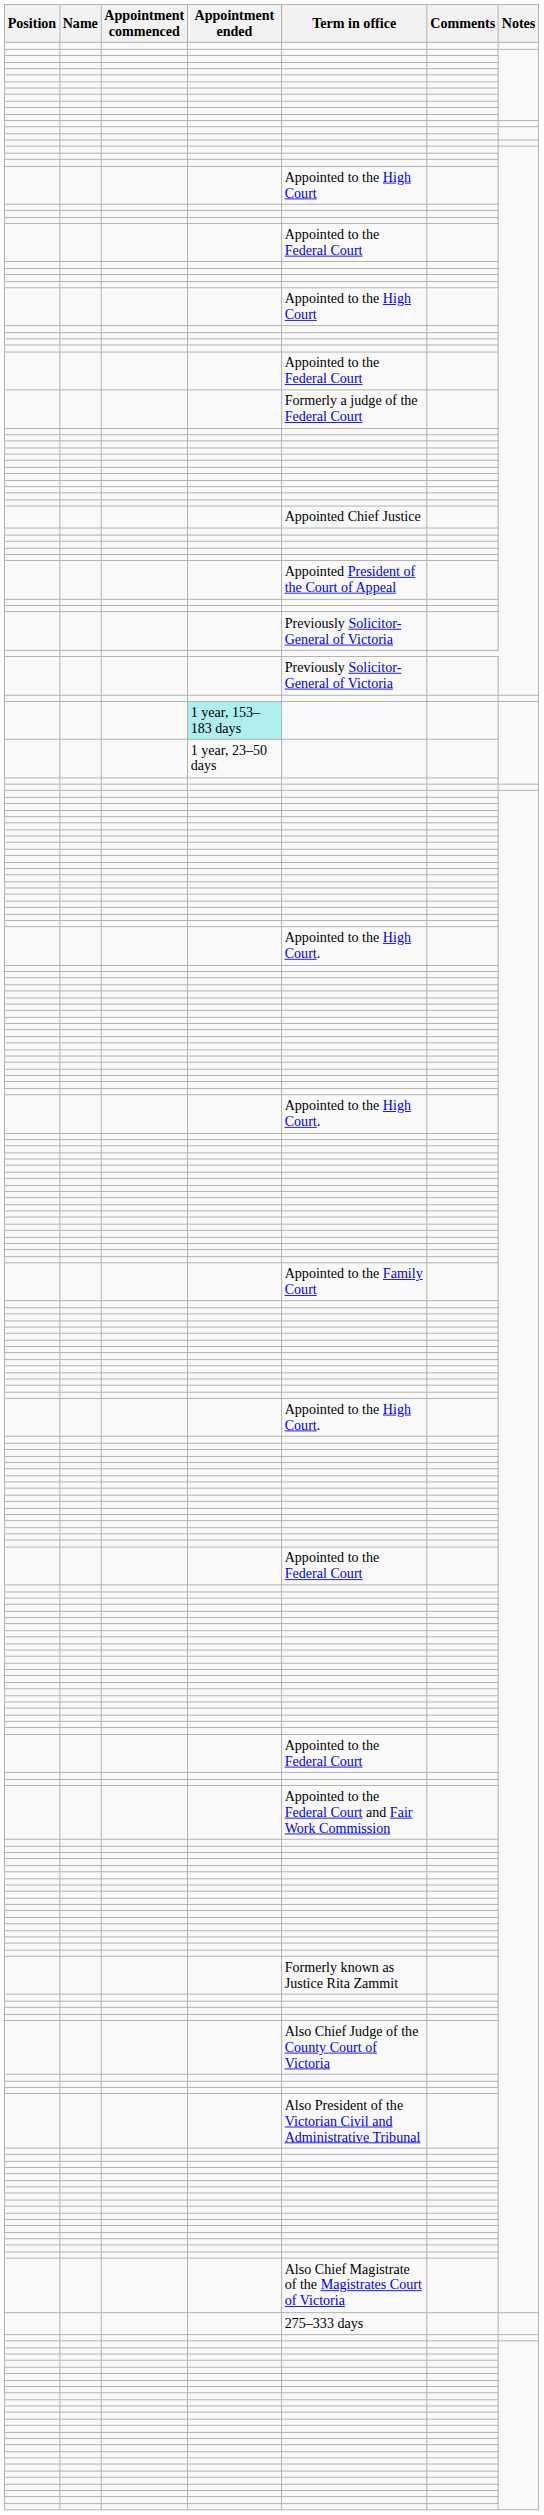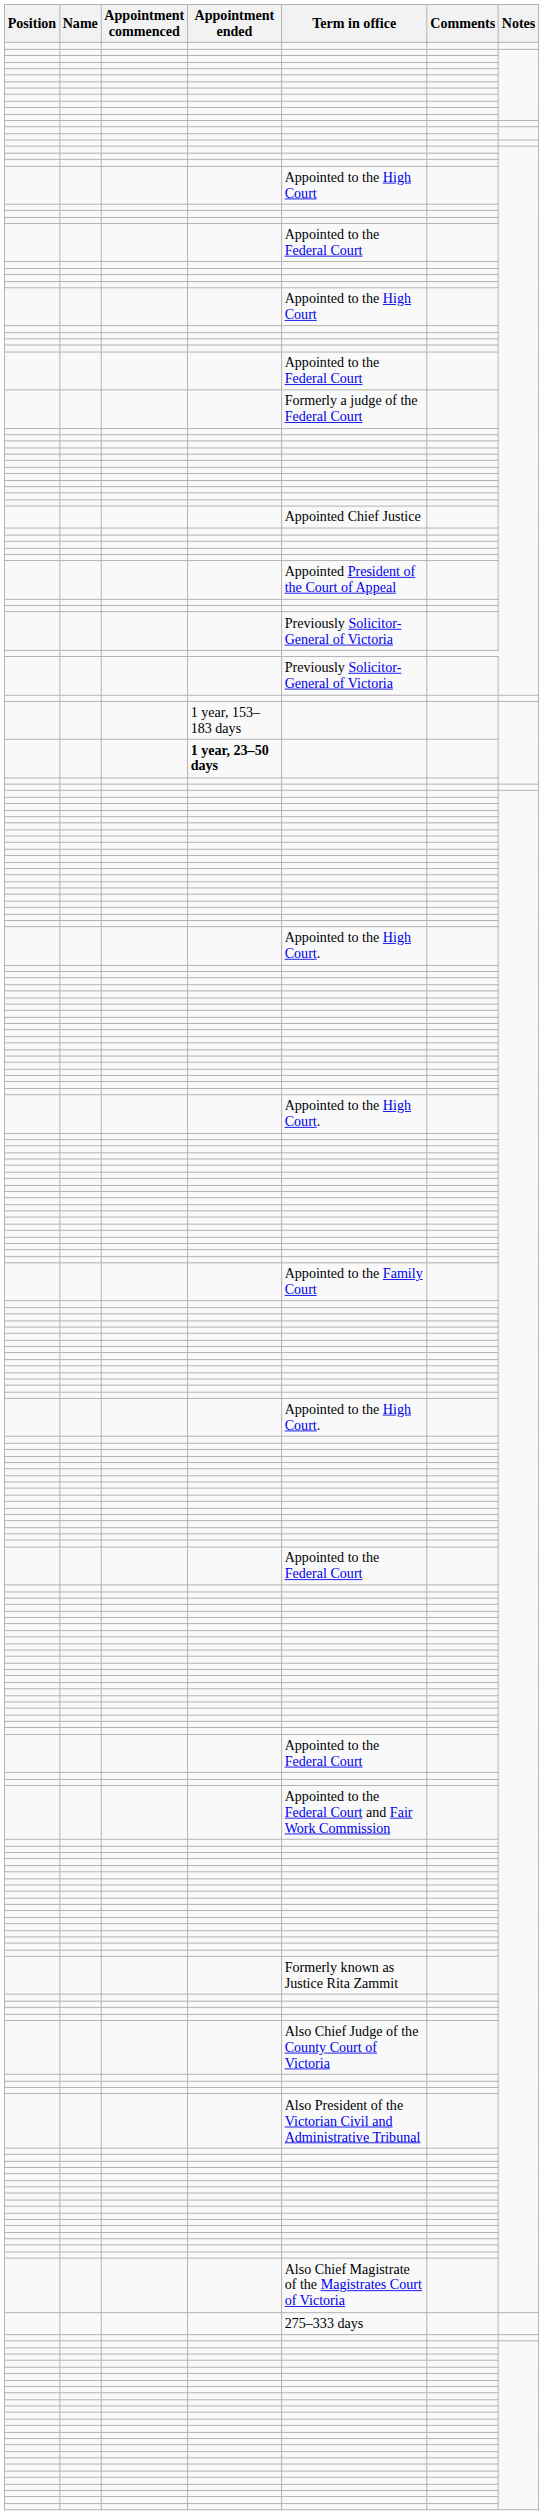(225, 720) paleturquoise background -> (225, 720) no background
(229, 758) normal -> (230, 758) bold
